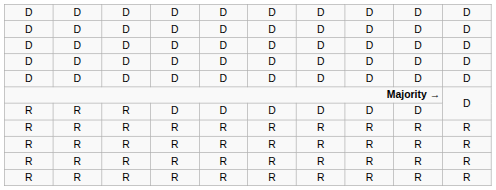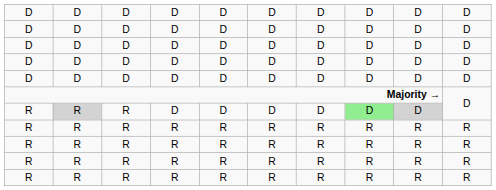(77, 111) no background -> (77, 111) lightgrey background
(369, 111) no background -> (369, 111) lightgreen background
(418, 111) no background -> (418, 111) lightgrey background
